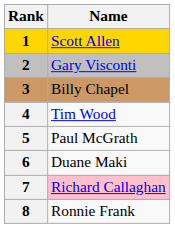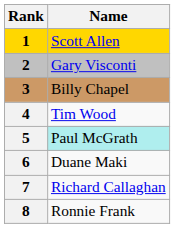(94, 138) no background -> (94, 138) paleturquoise background
(108, 187) pink background -> (108, 187) no background
